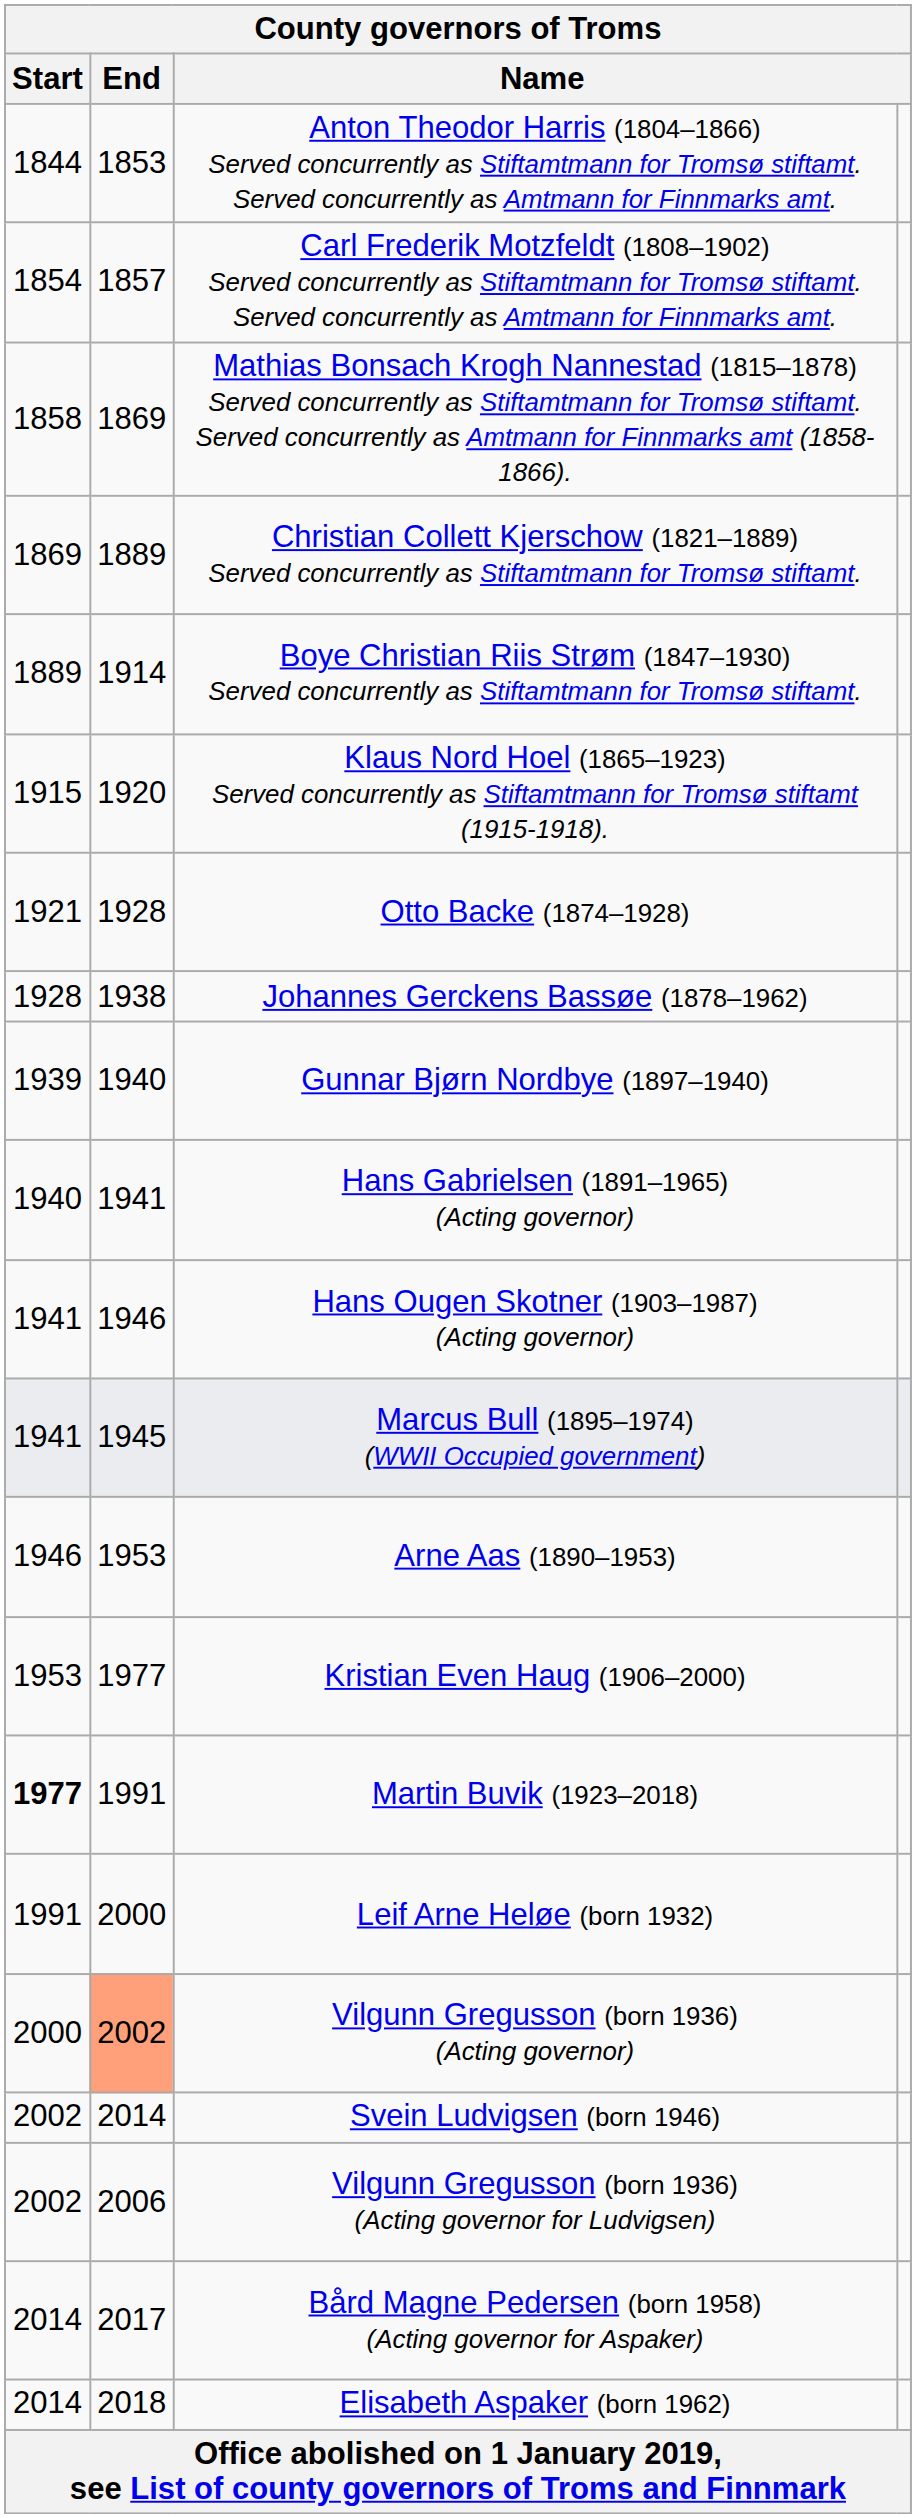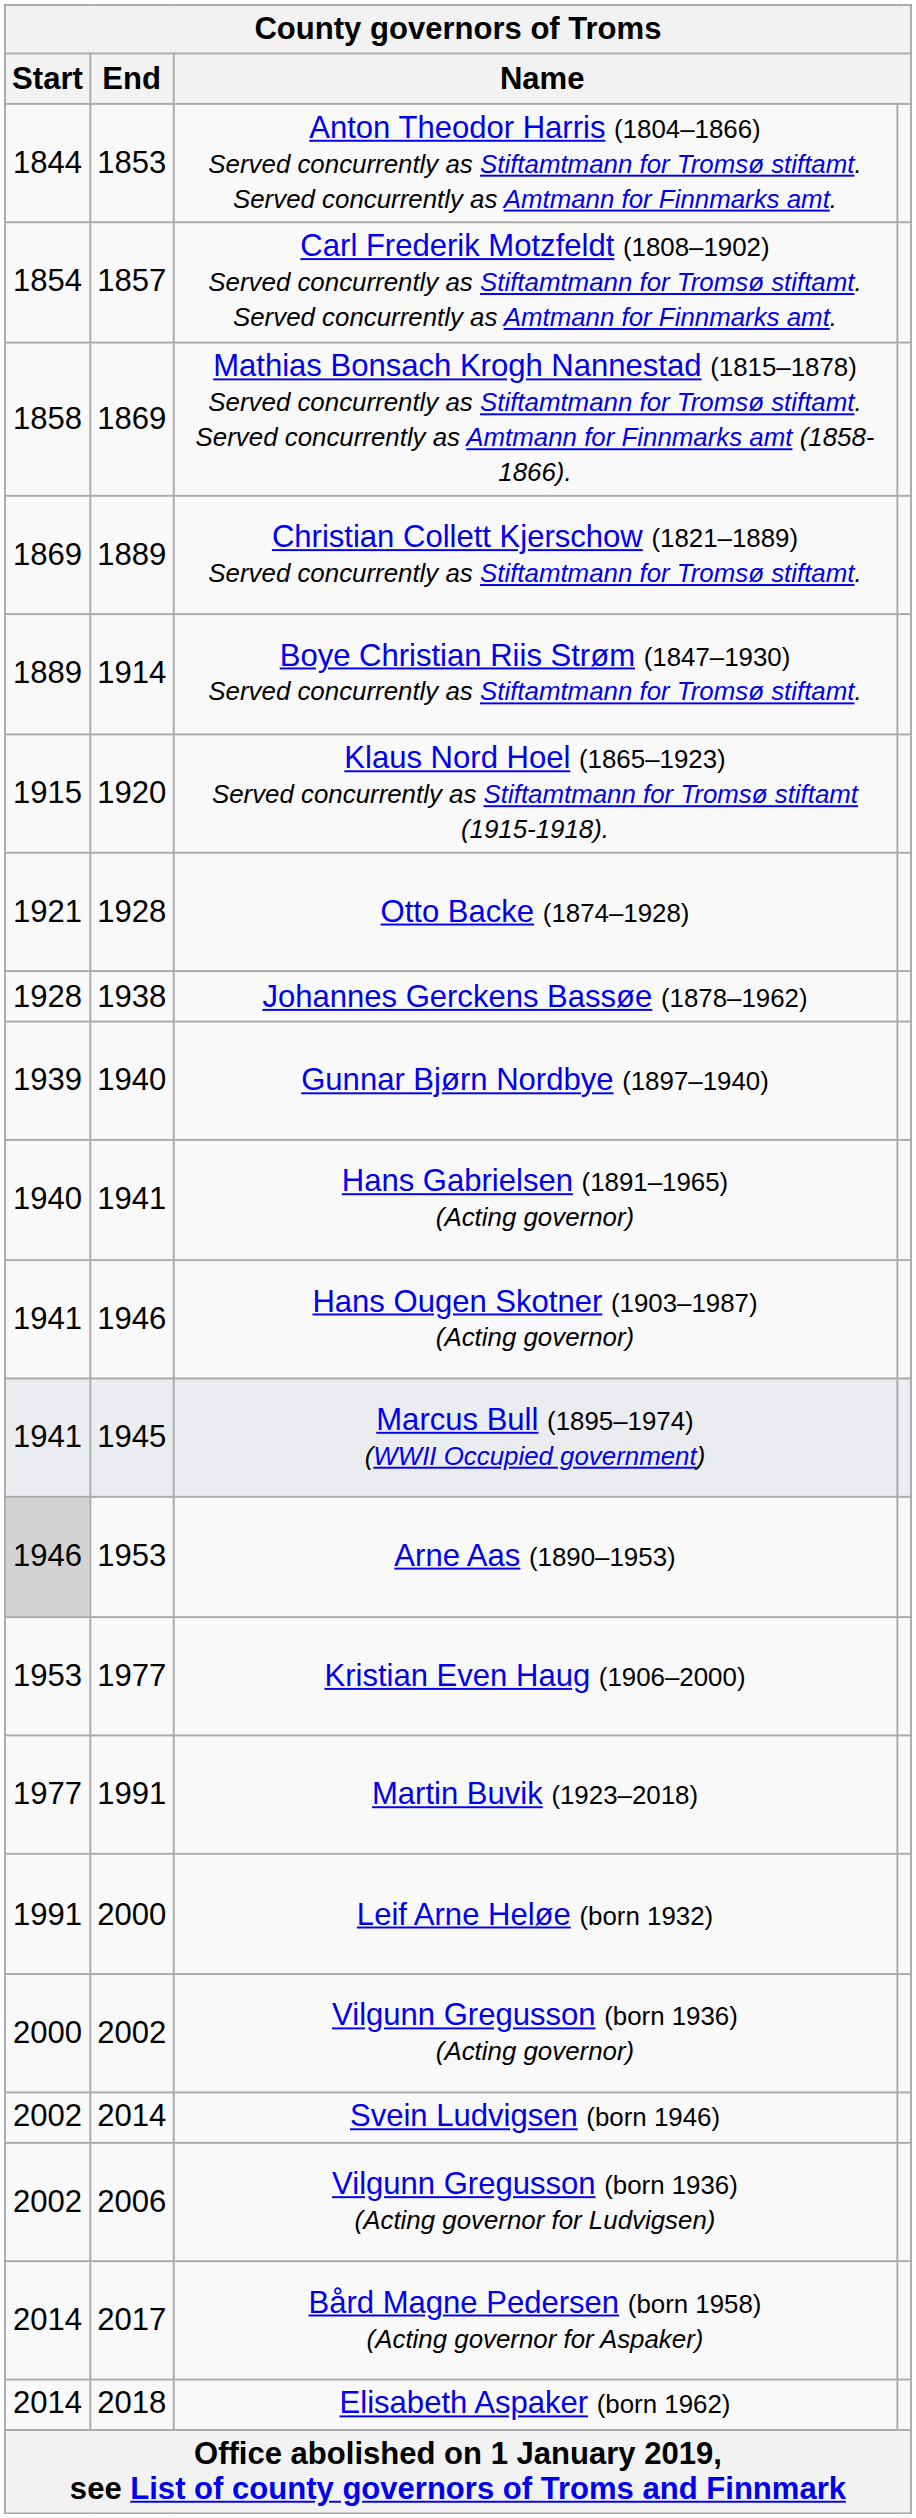(47, 1556) no background -> (47, 1556) lightgrey background
(47, 1794) bold -> (47, 1794) normal
(132, 2032) lightsalmon background -> (132, 2032) no background
